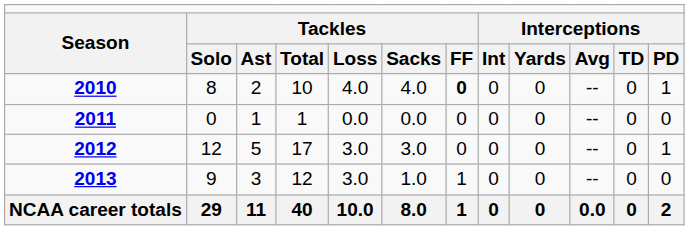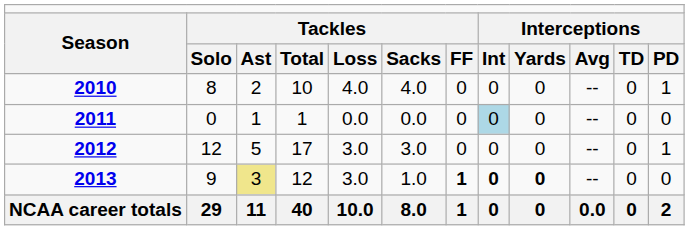(462, 88) bold -> (462, 88) normal
(494, 118) no background -> (494, 118) lightblue background
(256, 179) no background -> (256, 179) khaki background
(462, 179) normal -> (462, 179) bold
(494, 179) normal -> (494, 179) bold
(540, 179) normal -> (540, 179) bold
